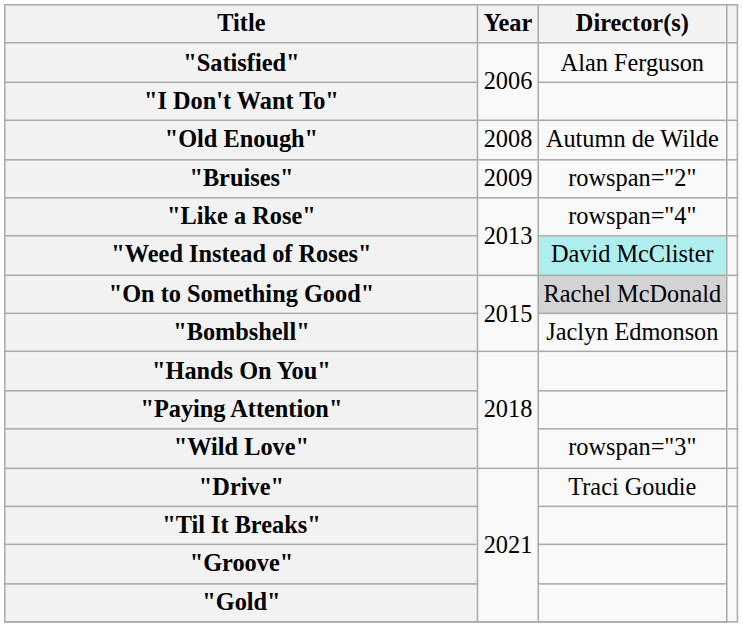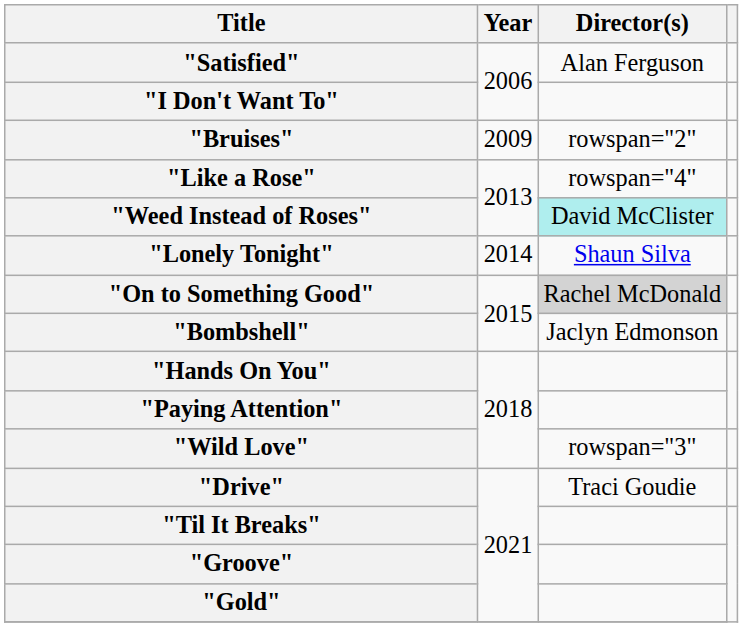- row: (241, 139)
+ row: (241, 255)
